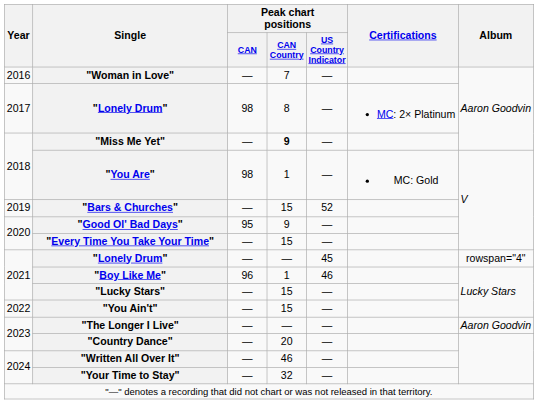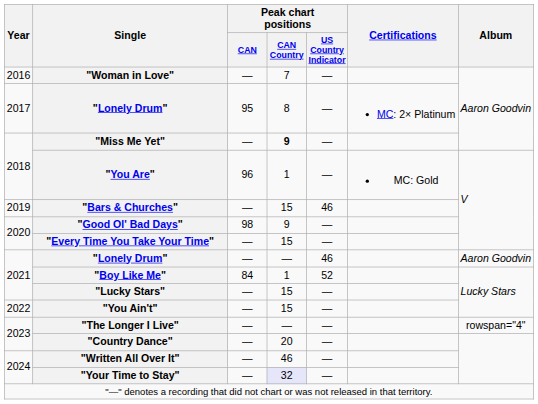(247, 108) 98 -> (247, 108) 95
(247, 175) 98 -> (247, 175) 96
(327, 208) 52 -> (327, 208) 46
(247, 225) 95 -> (247, 225) 98
(327, 258) 45 -> (327, 258) 46
(496, 258) rowspan="4" -> (496, 258) Aaron Goodvin
(247, 275) 96 -> (247, 275) 84
(327, 275) 46 -> (327, 275) 52
(496, 325) Aaron Goodvin -> (496, 325) rowspan="4"
(287, 375) no background -> (287, 375) lavender background
